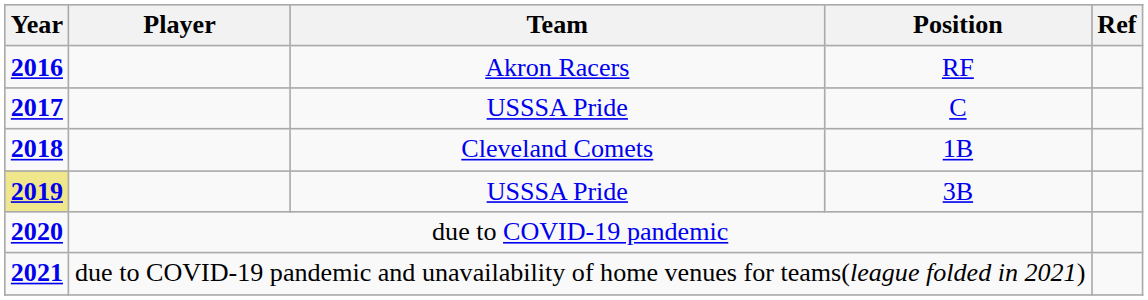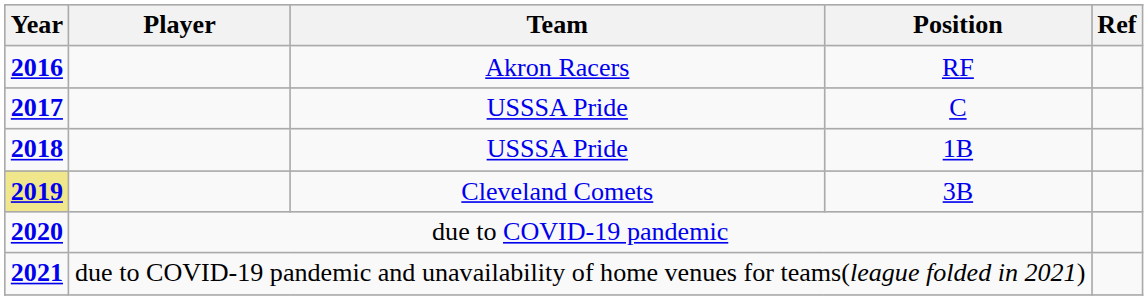(557, 149) Cleveland Comets -> (557, 149) USSSA Pride
(557, 190) USSSA Pride -> (557, 190) Cleveland Comets
